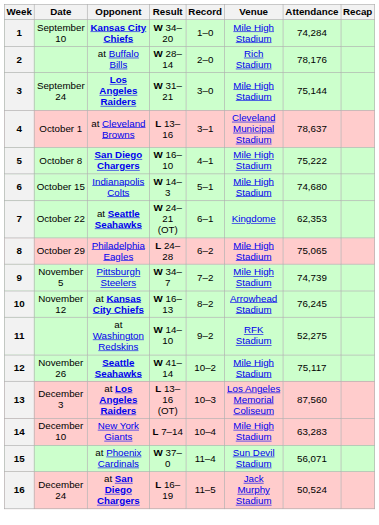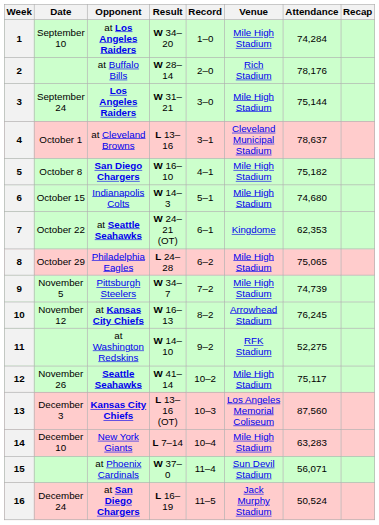(118, 33) Kansas City Chiefs -> (118, 38) at Los Angeles Raiders
(312, 161) 75,222 -> (312, 171) 75,182
(118, 400) at Los Angeles Raiders -> (118, 411) Kansas City Chiefs
